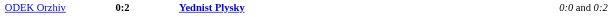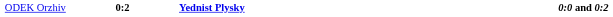(583, 7) normal -> (583, 7) bold
